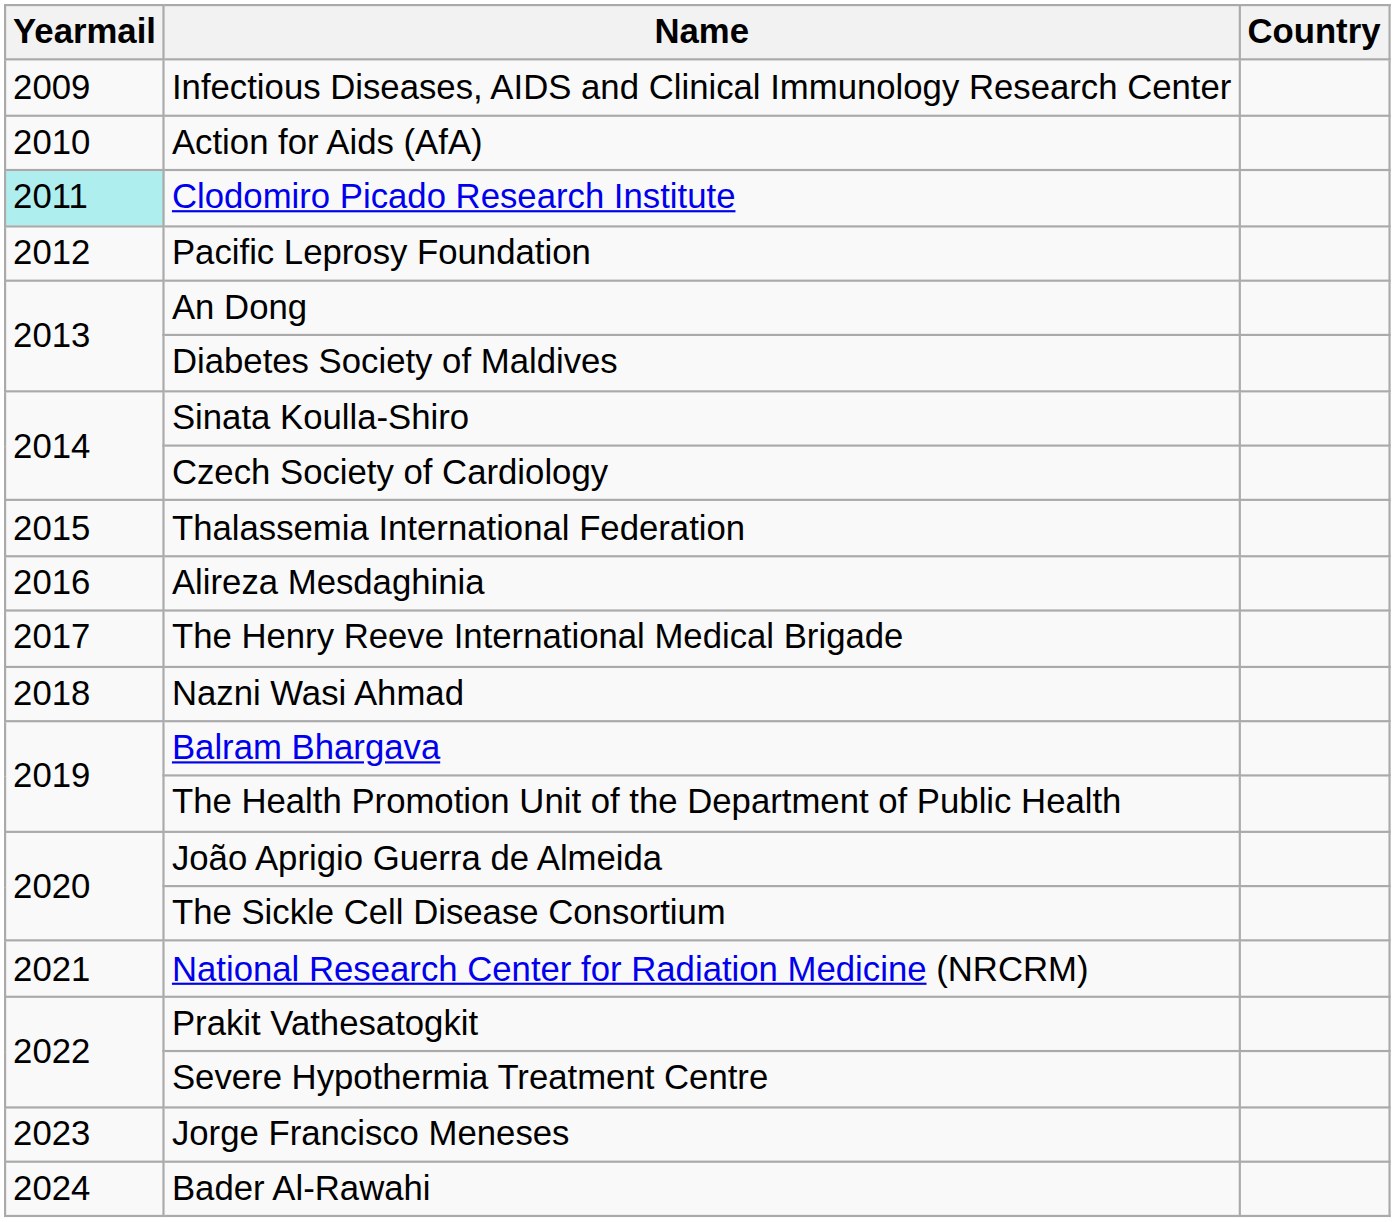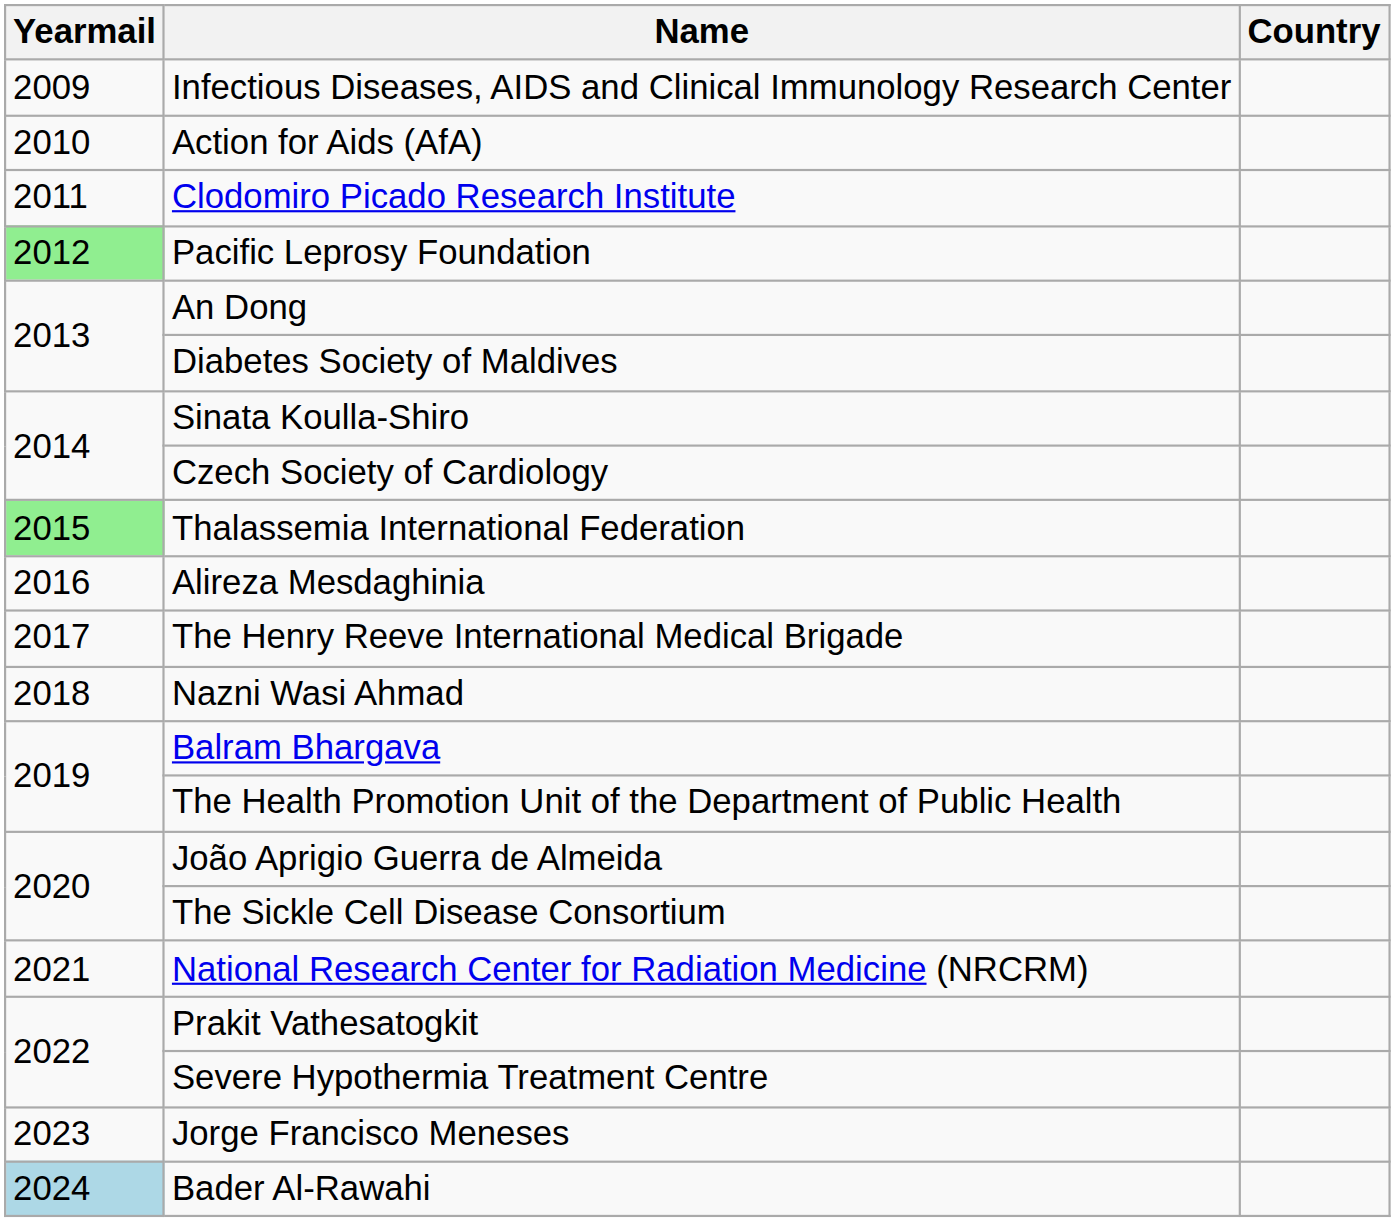(50, 197) paleturquoise background -> (50, 197) no background
(52, 252) no background -> (52, 252) lightgreen background
(52, 527) no background -> (52, 527) lightgreen background
(52, 1188) no background -> (52, 1188) lightblue background
